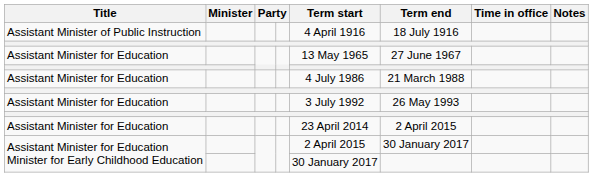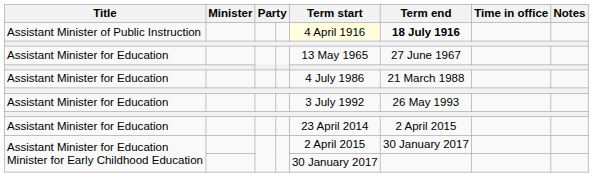(335, 31) no background -> (335, 31) lightyellow background
(426, 31) normal -> (426, 31) bold
